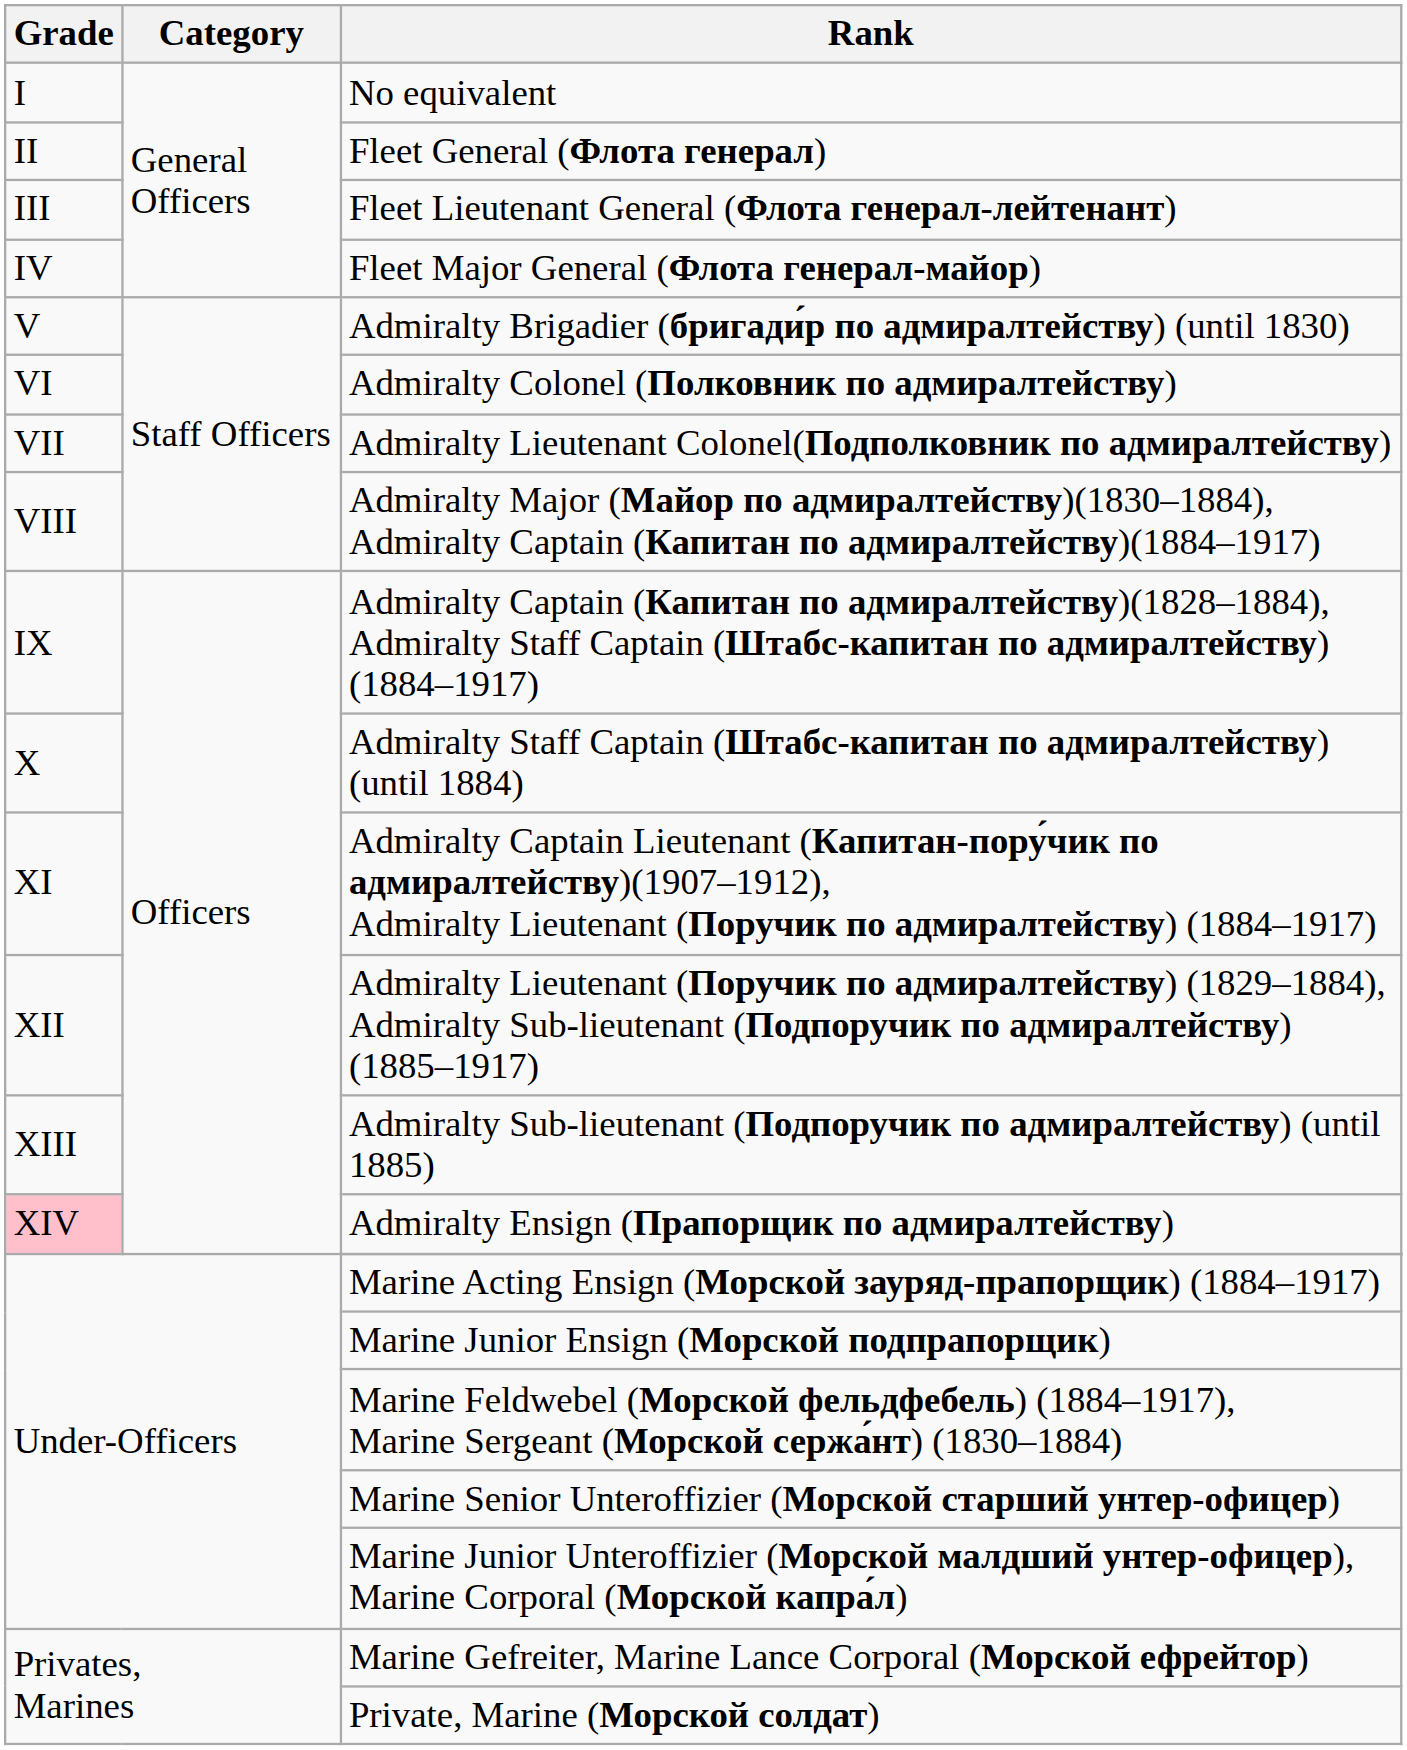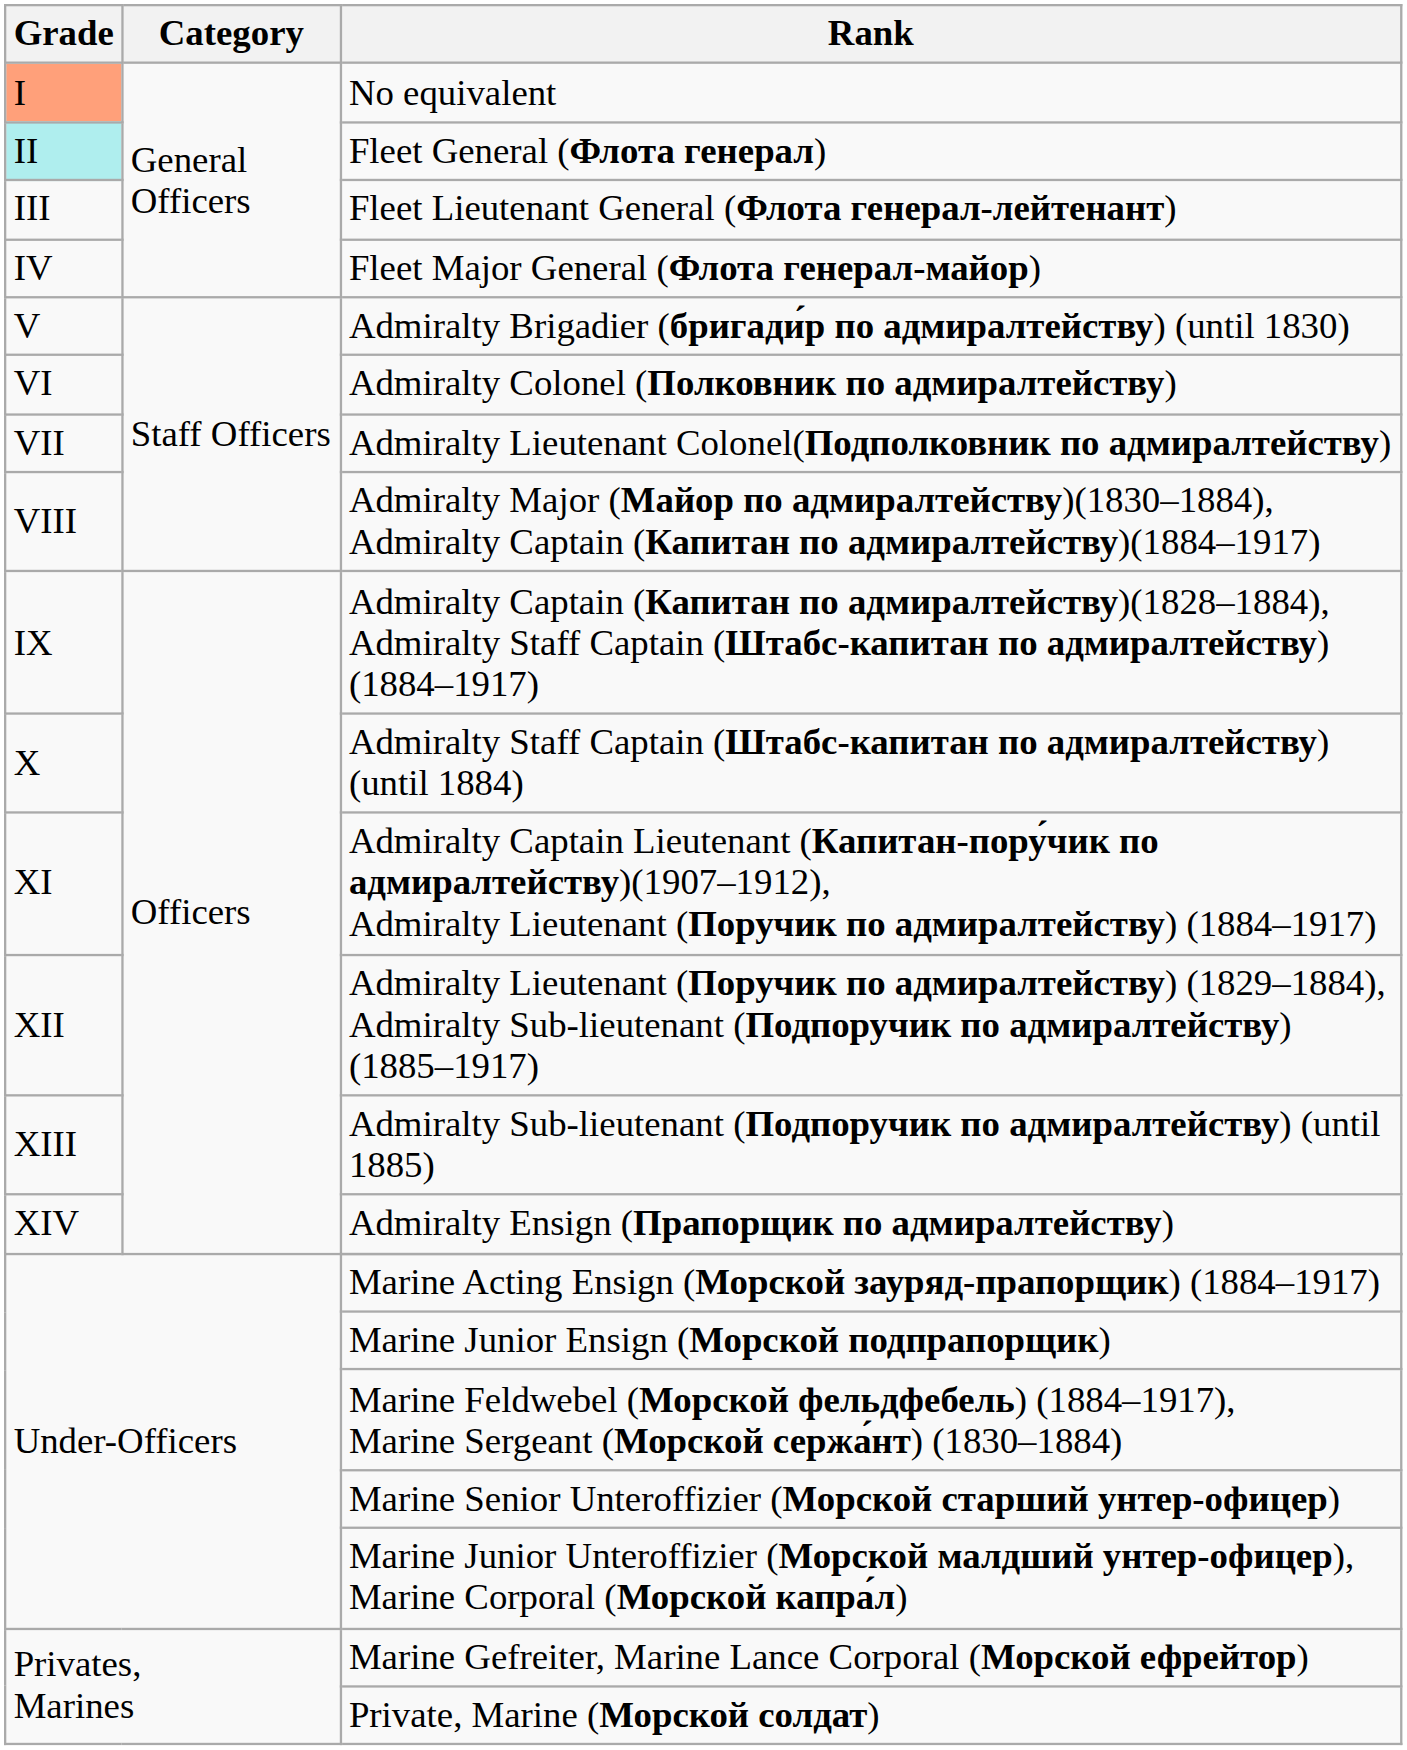(20, 92) no background -> (20, 92) lightsalmon background
(26, 150) no background -> (26, 150) paleturquoise background
(46, 1223) pink background -> (46, 1223) no background
